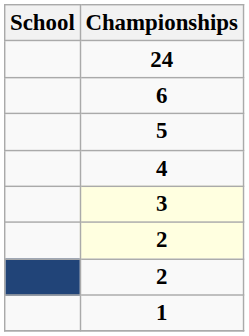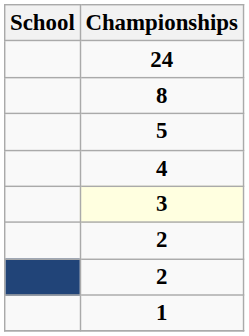(162, 95) 6 -> (162, 95) 8
(162, 240) lightyellow background -> (162, 240) no background
